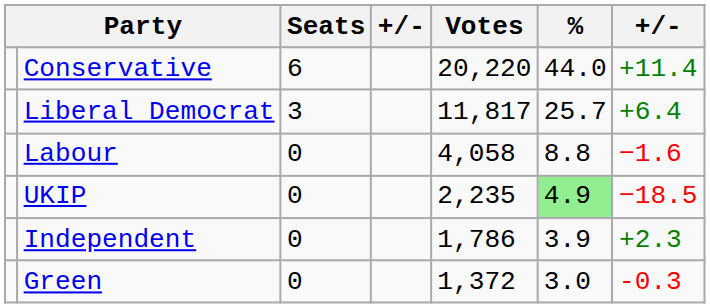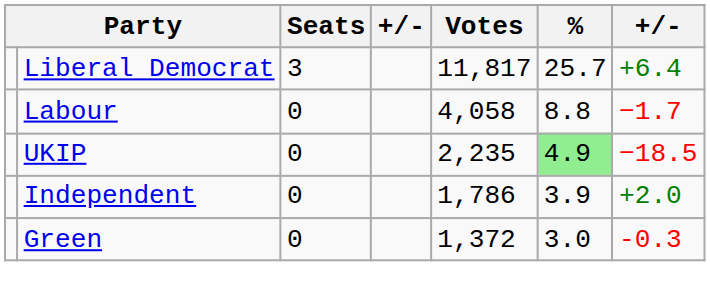- row: (118, 69)
(650, 154) −1.6 -> (650, 111) −1.7
(650, 239) +2.3 -> (650, 197) +2.0
